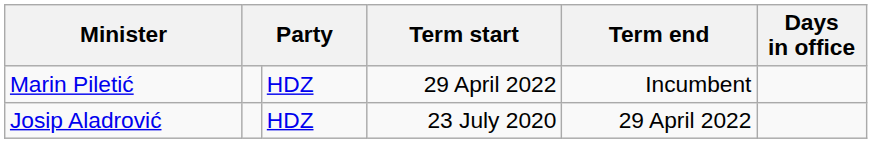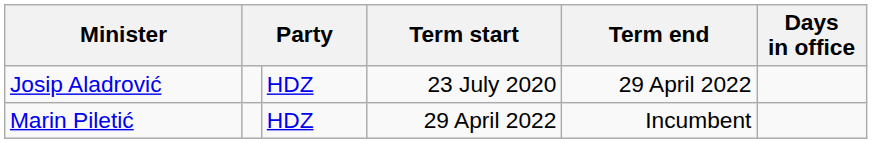rows swapped: (86, 120) <-> (72, 84)
